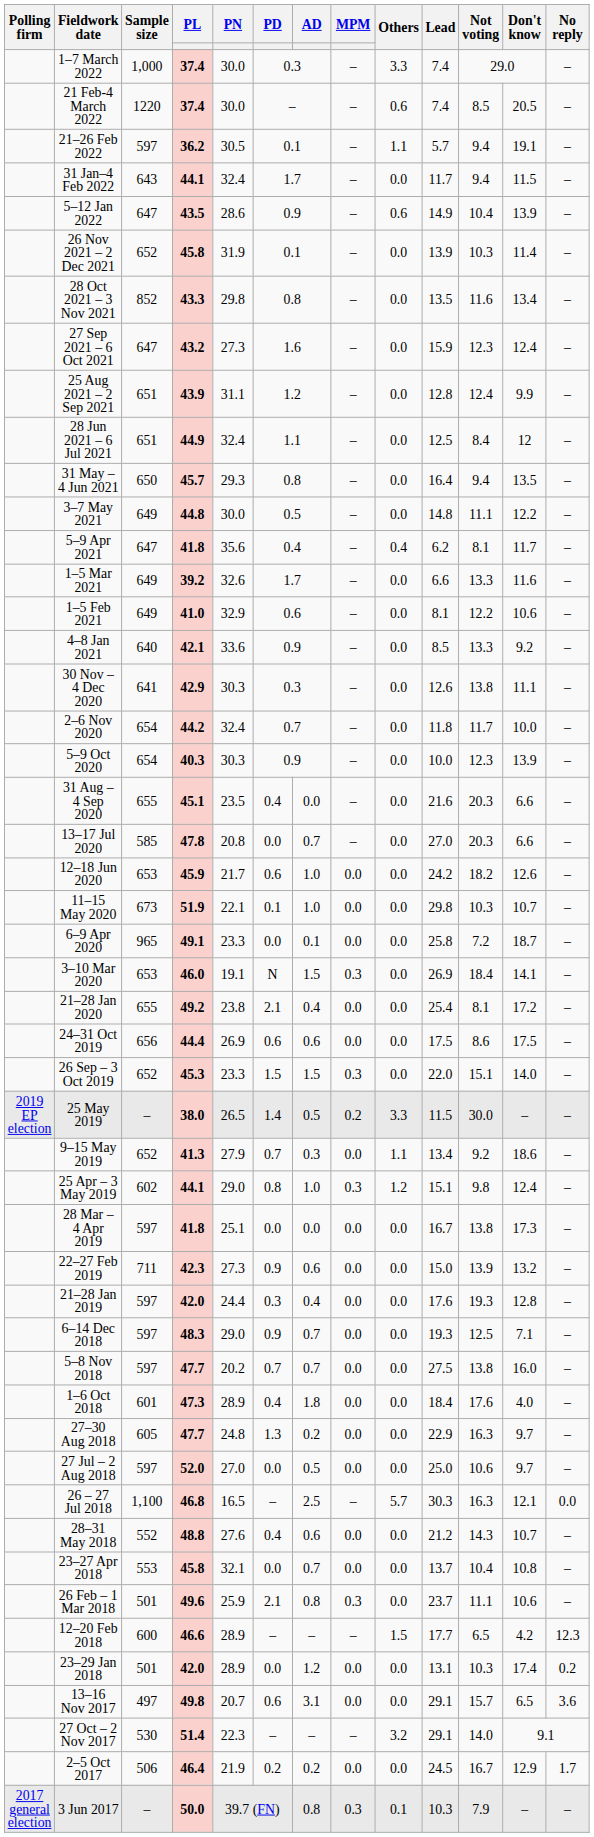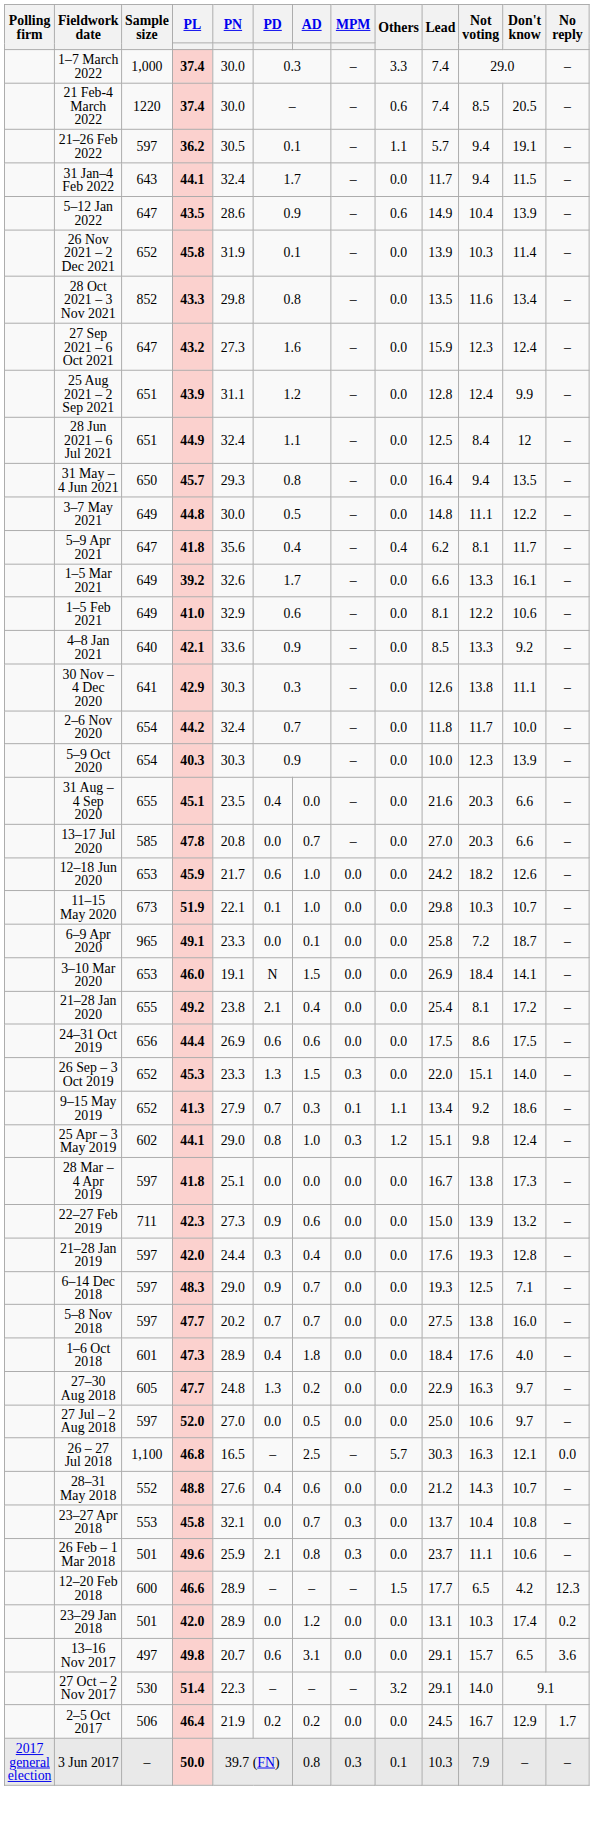(525, 581) 11.6 -> (525, 581) 16.1
(353, 975) 0.3 -> (353, 975) 0.0
(273, 1075) 1.5 -> (273, 1075) 1.3
- row: (88, 1115)
(353, 1155) 0.0 -> (353, 1108) 0.1
(353, 1569) 0.0 -> (353, 1522) 0.3
